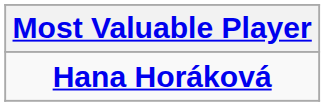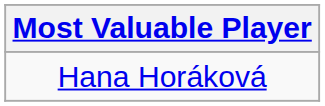(162, 76) bold -> (162, 76) normal
